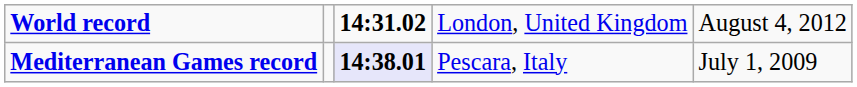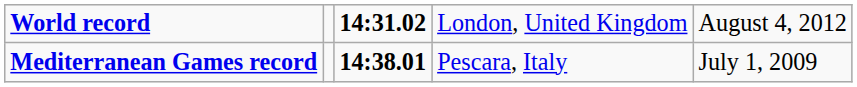(383, 61) lavender background -> (383, 61) no background
